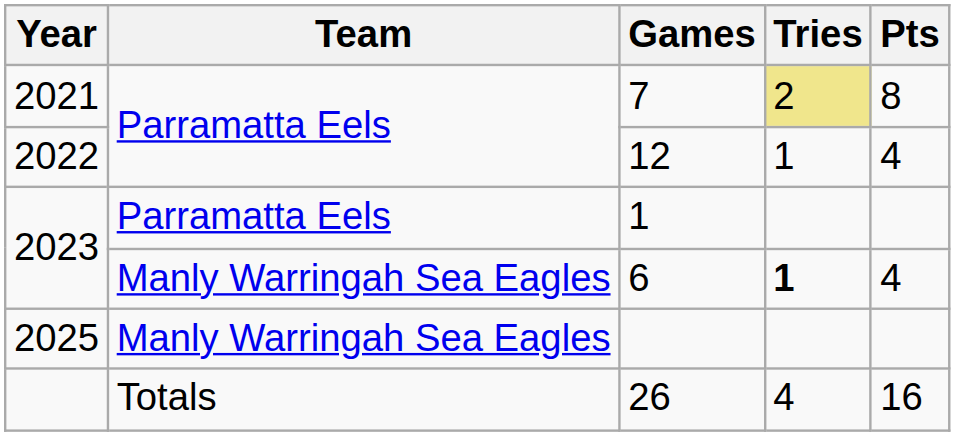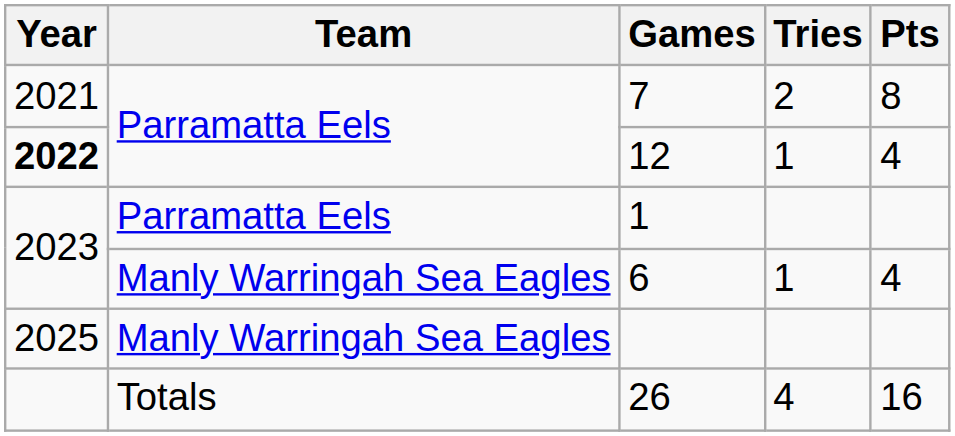(784, 95) khaki background -> (784, 95) no background
(57, 156) normal -> (57, 156) bold
(784, 277) bold -> (784, 277) normal
